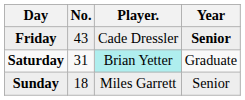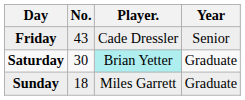(211, 38) bold -> (211, 38) normal
(81, 60) 31 -> (81, 60) 30
(211, 83) Senior -> (211, 83) Graduate
